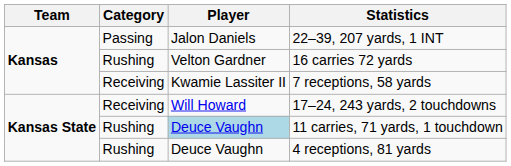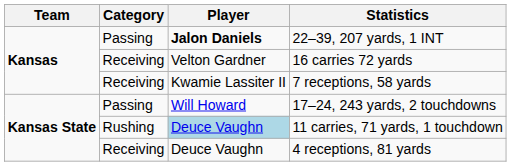(213, 38) normal -> (216, 38) bold
(128, 60) Rushing -> (134, 60) Receiving
(134, 105) Receiving -> (128, 105) Passing
(128, 149) Rushing -> (134, 149) Receiving
